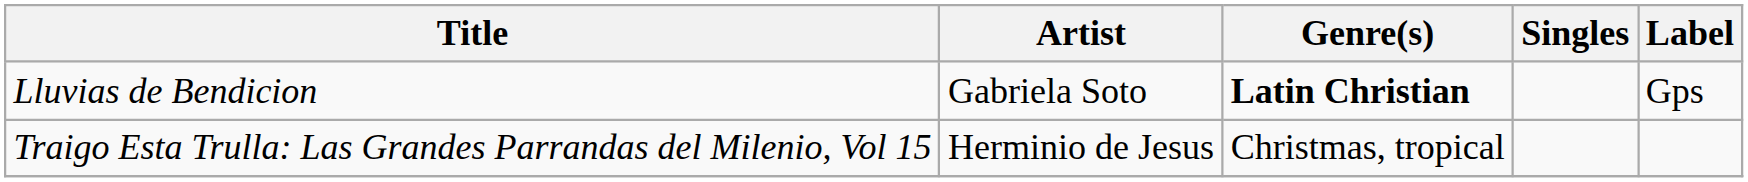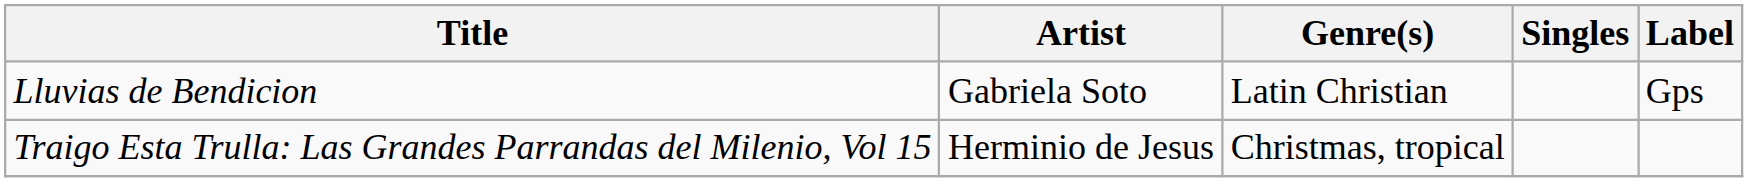(1350, 90) bold -> (1339, 90) normal
